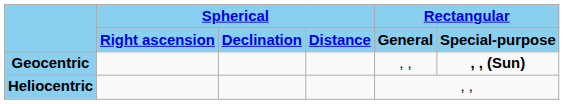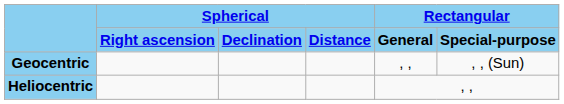(498, 63) bold -> (498, 63) normal
